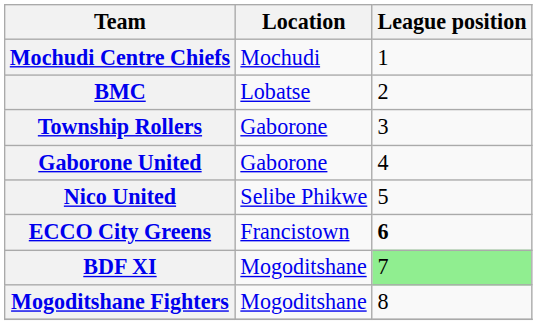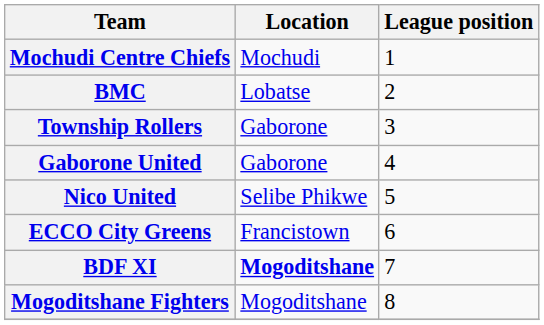(383, 232) bold -> (390, 232) normal
(304, 267) normal -> (307, 267) bold
(383, 267) lightgreen background -> (390, 267) no background
